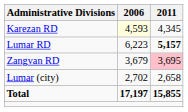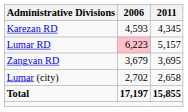(136, 28) lightyellow background -> (136, 28) no background
(136, 45) no background -> (136, 45) pink background
(169, 45) bold -> (169, 45) normal
(169, 61) pink background -> (169, 61) no background
